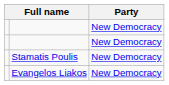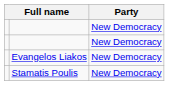rows swapped: (7, 73) <-> (7, 58)
